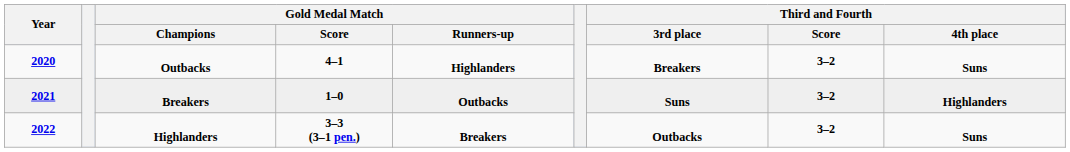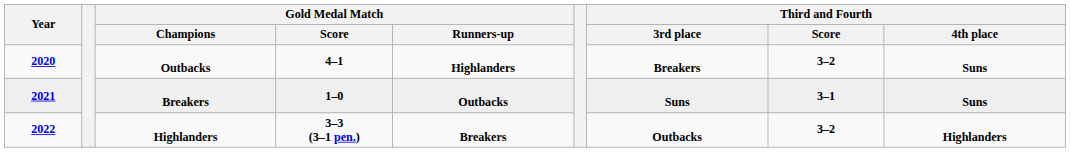(826, 96) 3–2 -> (826, 96) 3–1
(975, 103) Highlanders -> (975, 103) Suns
(975, 137) Suns -> (975, 137) Highlanders
